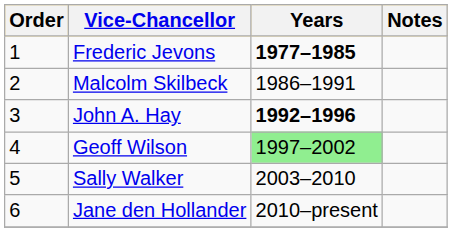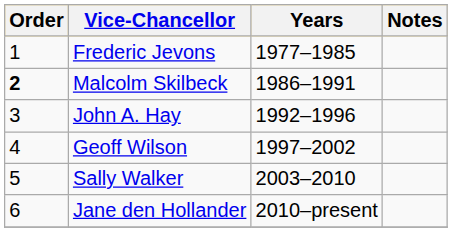(306, 52) bold -> (306, 52) normal
(15, 83) normal -> (15, 83) bold
(306, 115) bold -> (306, 115) normal
(306, 147) lightgreen background -> (306, 147) no background
